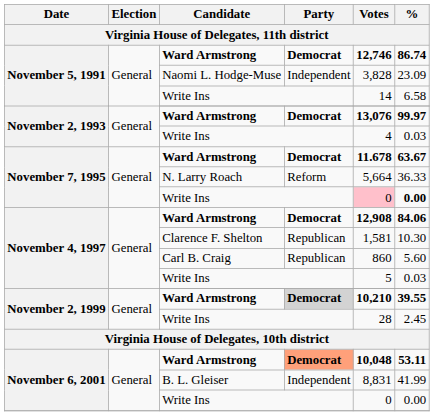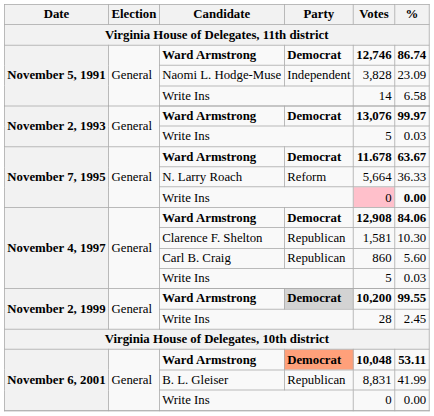(388, 136) 4 -> (388, 136) 5
(374, 298) 10,210 -> (374, 298) 10,200
(412, 298) 39.55 -> (412, 298) 99.55
(319, 380) Independent -> (316, 380) Republican
